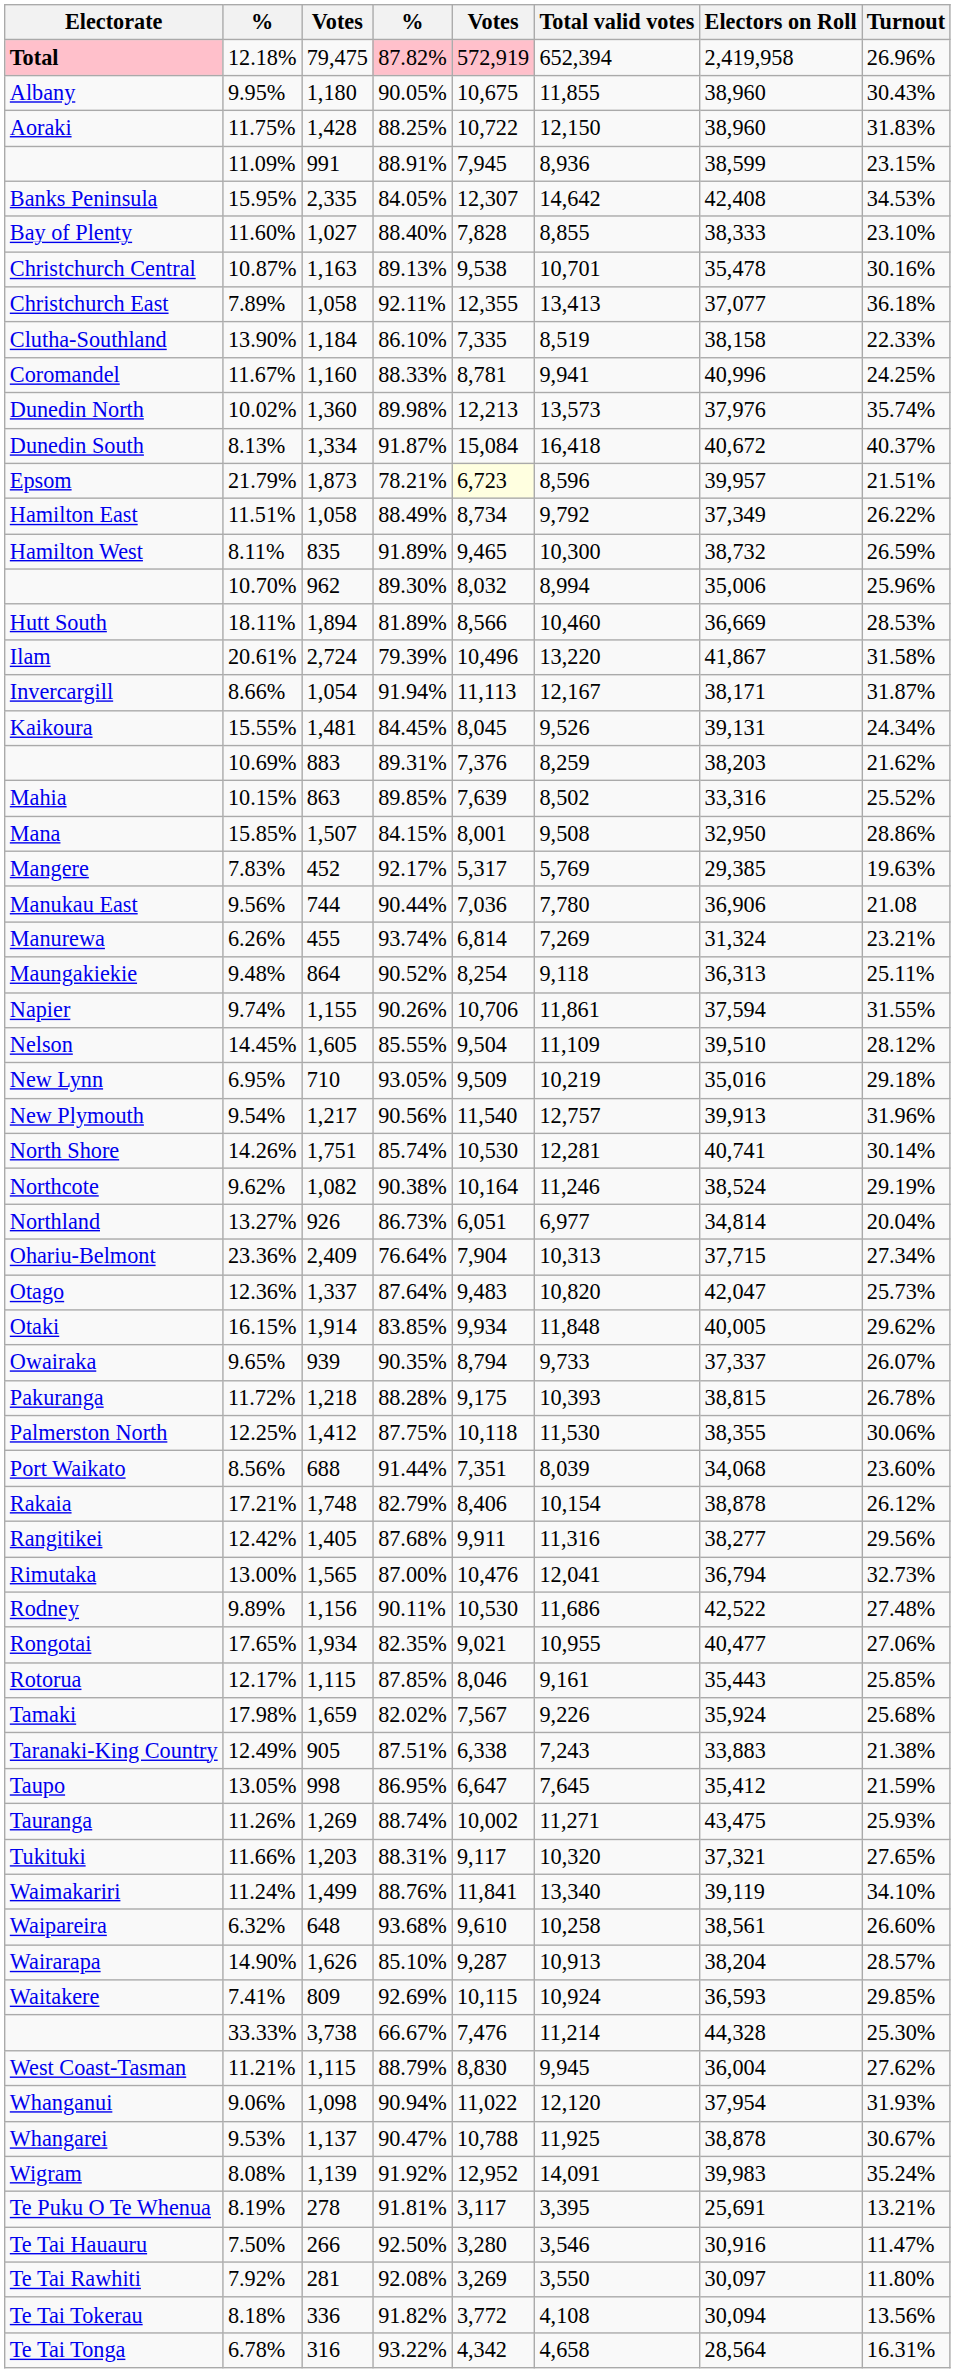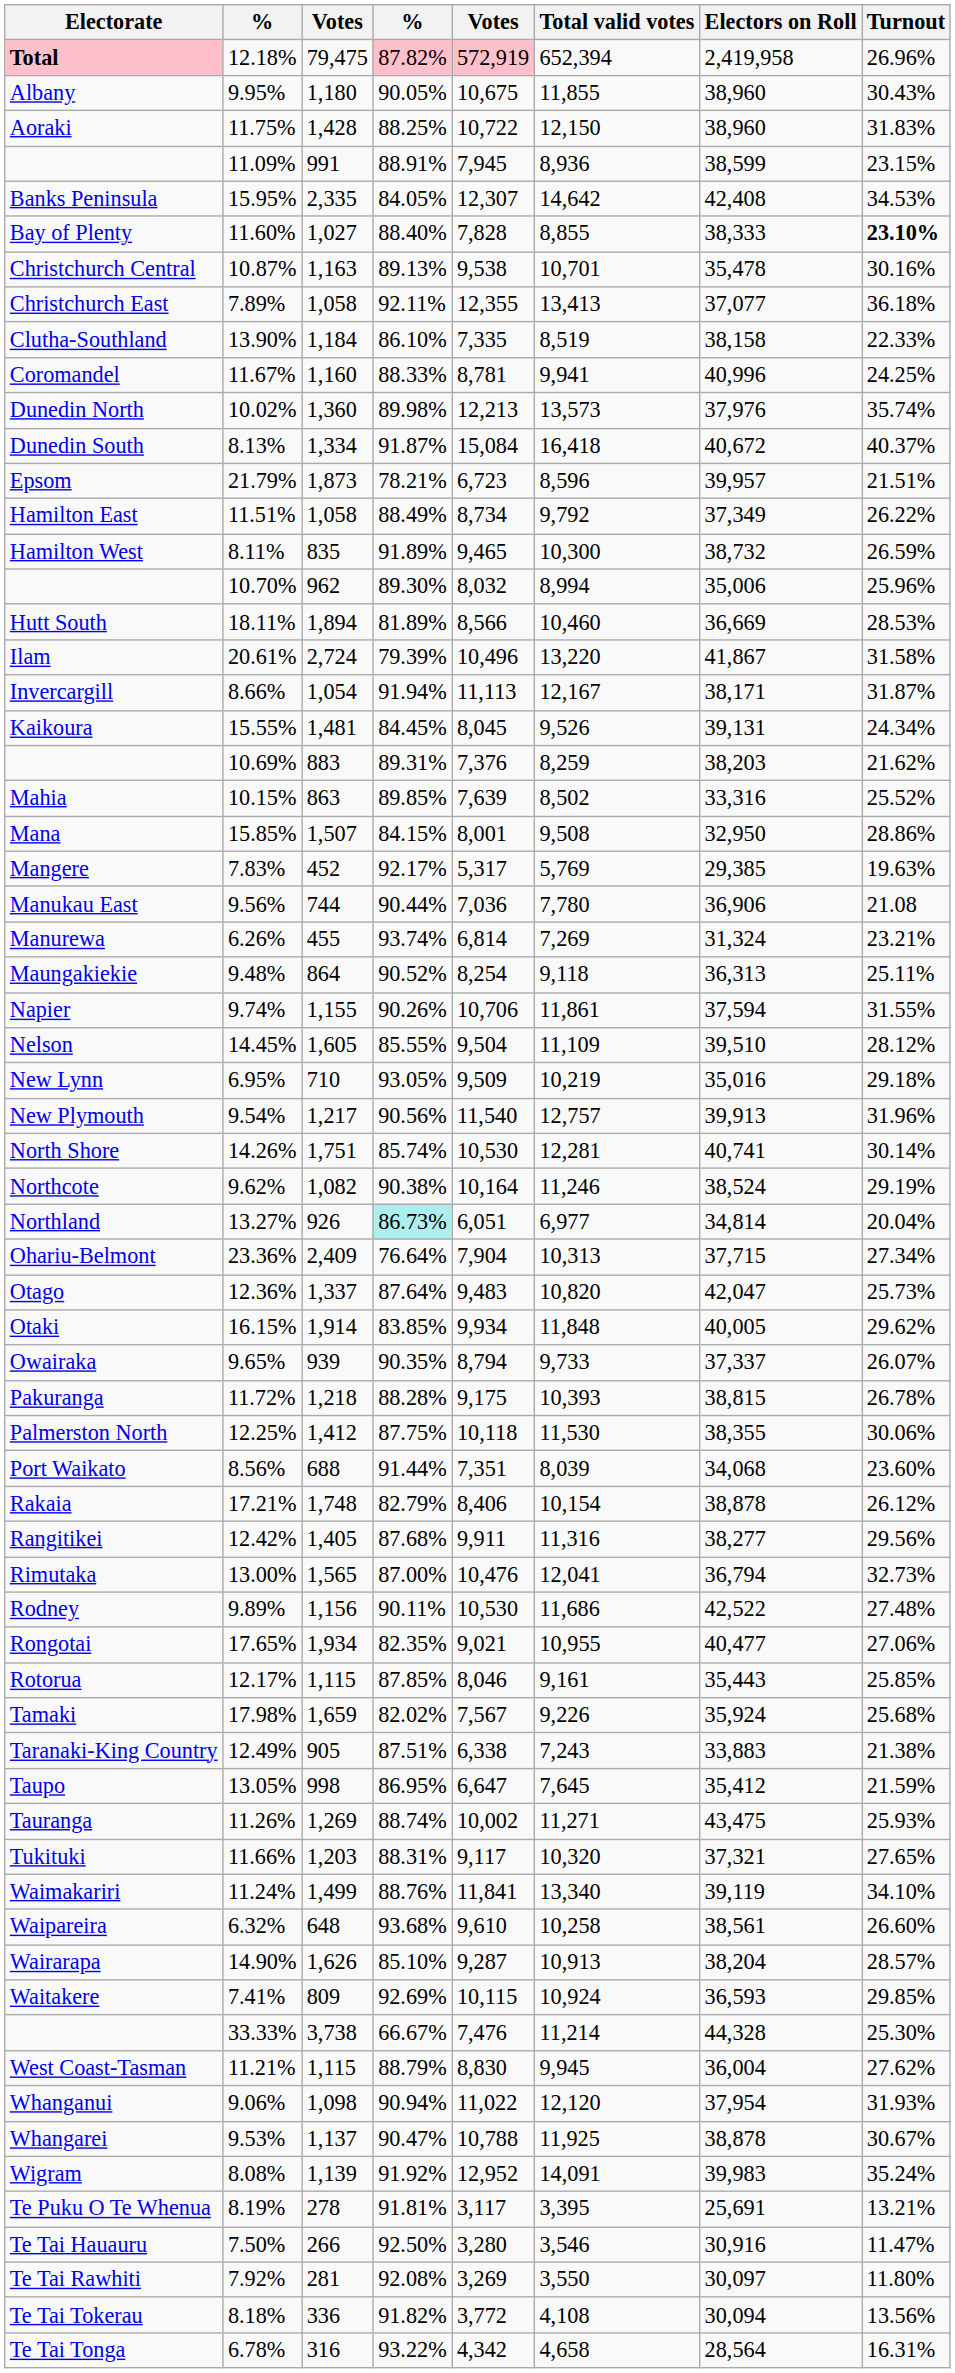(901, 233) normal -> (903, 233) bold
(482, 480) lightyellow background -> (482, 480) no background
(412, 1221) no background -> (412, 1221) paleturquoise background
